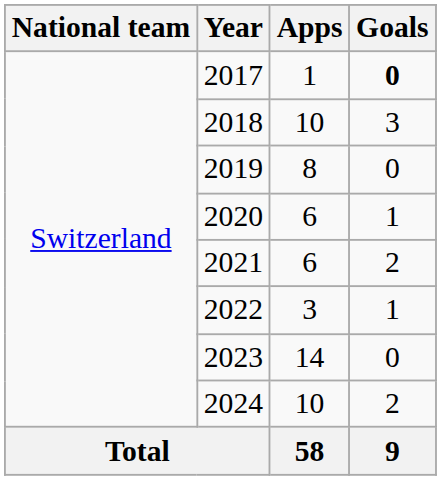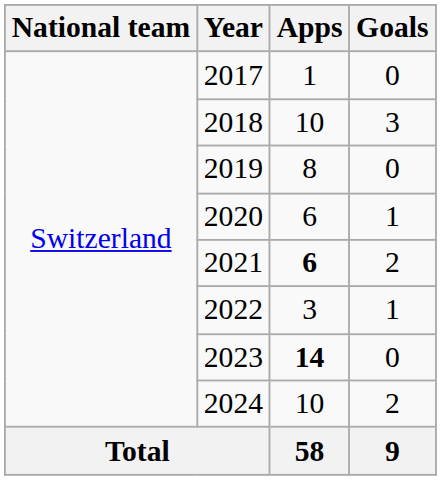(392, 74) bold -> (392, 74) normal
(310, 262) normal -> (310, 262) bold
(310, 356) normal -> (310, 356) bold
